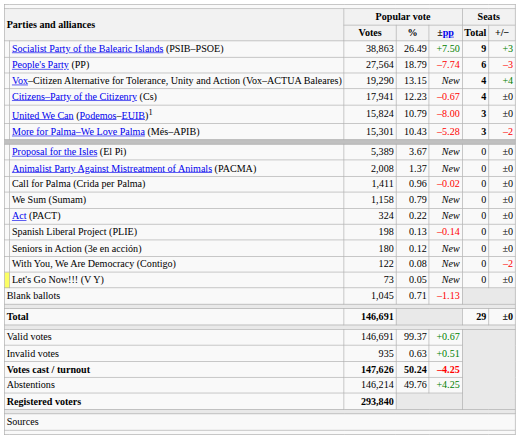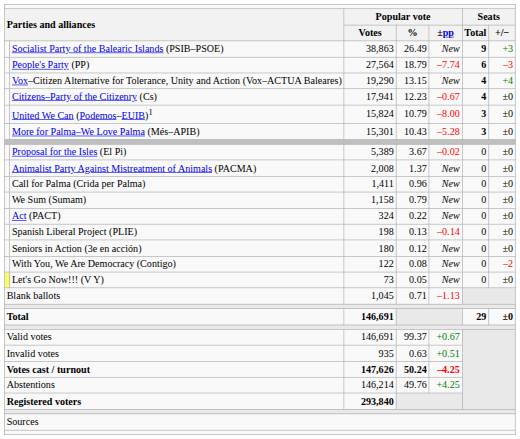(448, 49) +7.50 -> (451, 49) New
(508, 131) –2 -> (508, 131) ±0
(451, 152) New -> (448, 152) –0.02
(448, 184) –0.02 -> (451, 184) New
